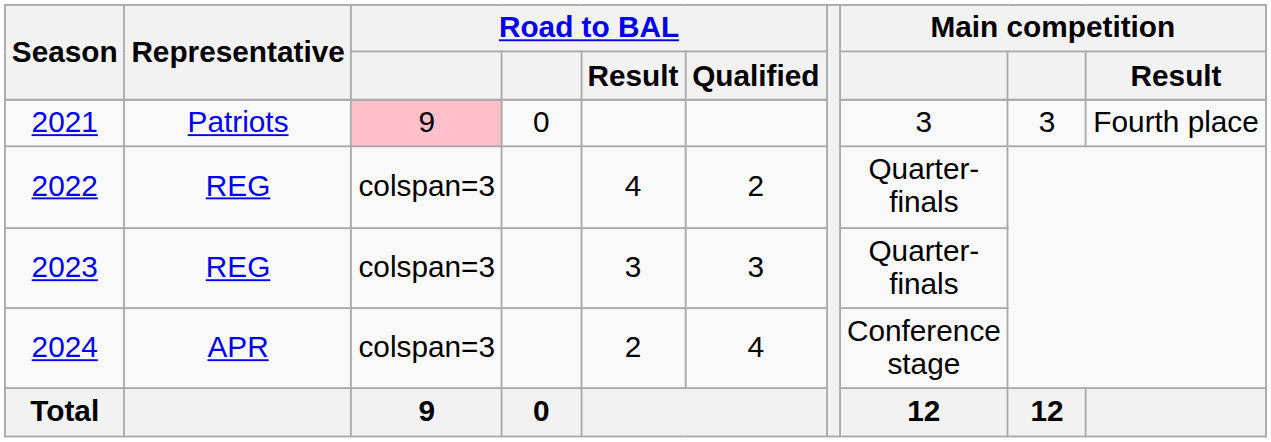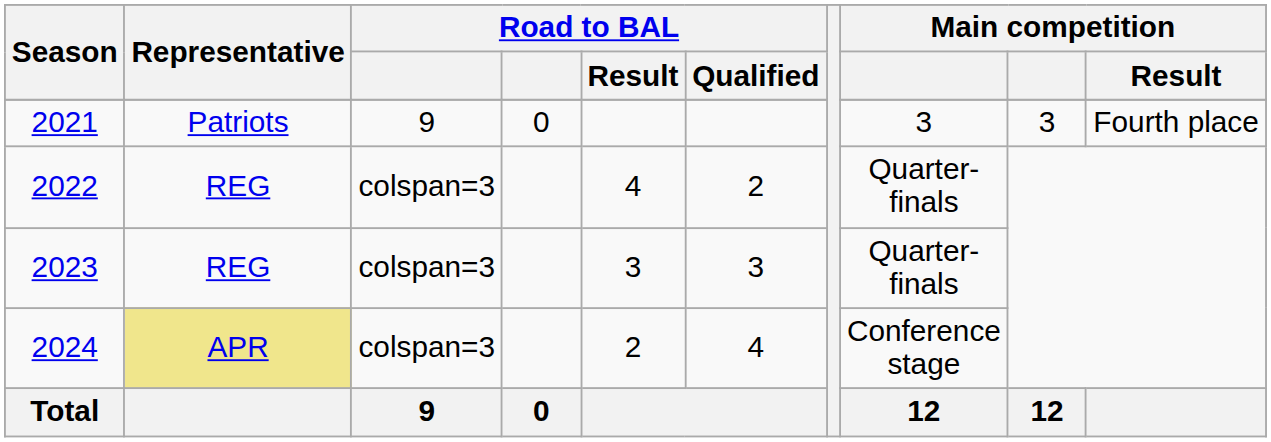(427, 122) pink background -> (427, 122) no background
(238, 347) no background -> (238, 347) khaki background
